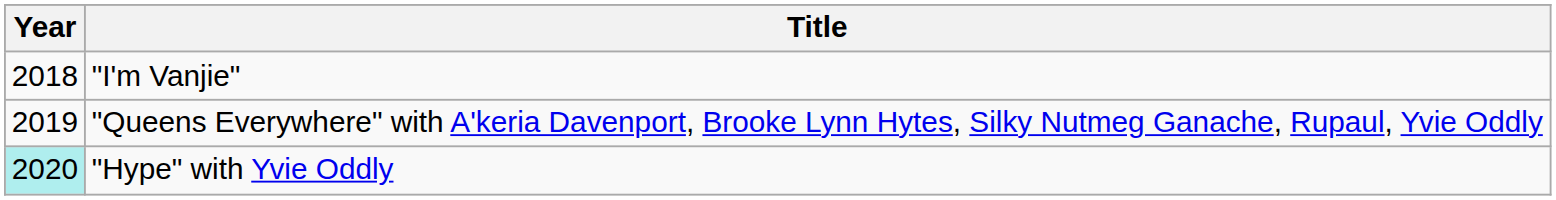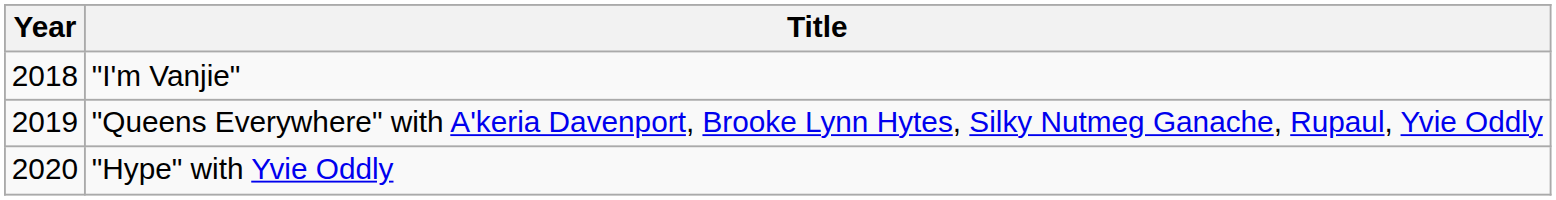(45, 169) paleturquoise background -> (45, 169) no background
